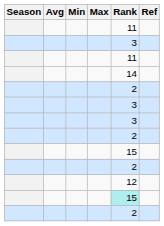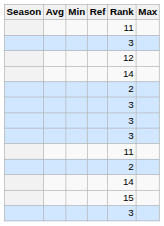columns swapped: (99, 12) <-> (149, 12)
(132, 58) 11 -> (128, 58) 12
(134, 136) 2 -> (131, 136) 3
(132, 151) 15 -> (129, 151) 11
(132, 182) 12 -> (128, 182) 14
(132, 197) paleturquoise background -> (128, 197) no background
(134, 213) 2 -> (131, 213) 3
